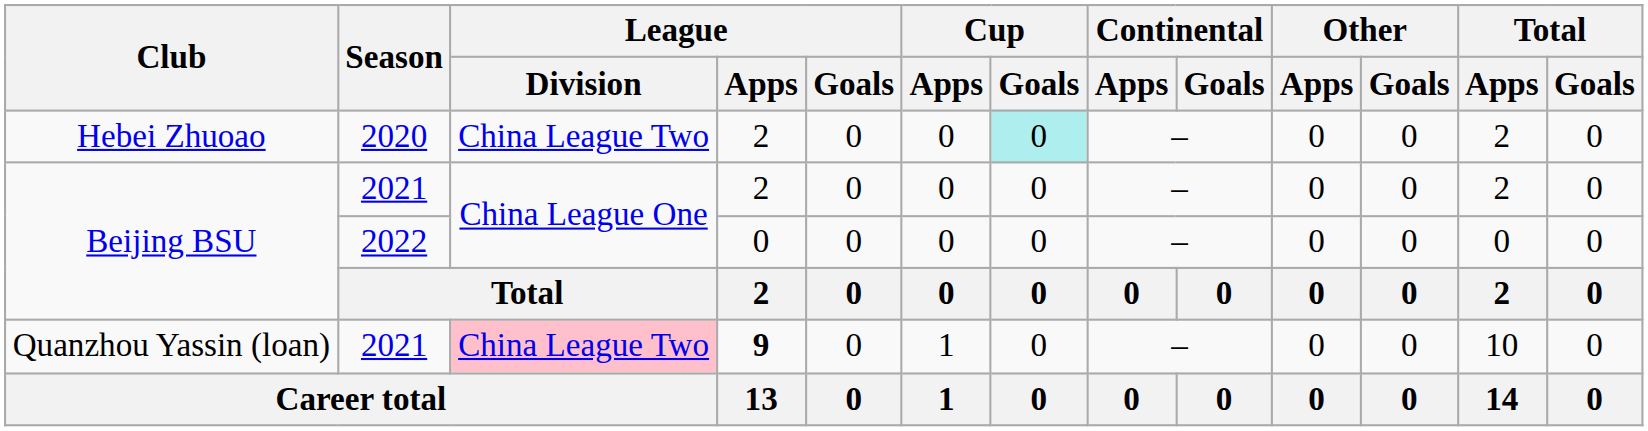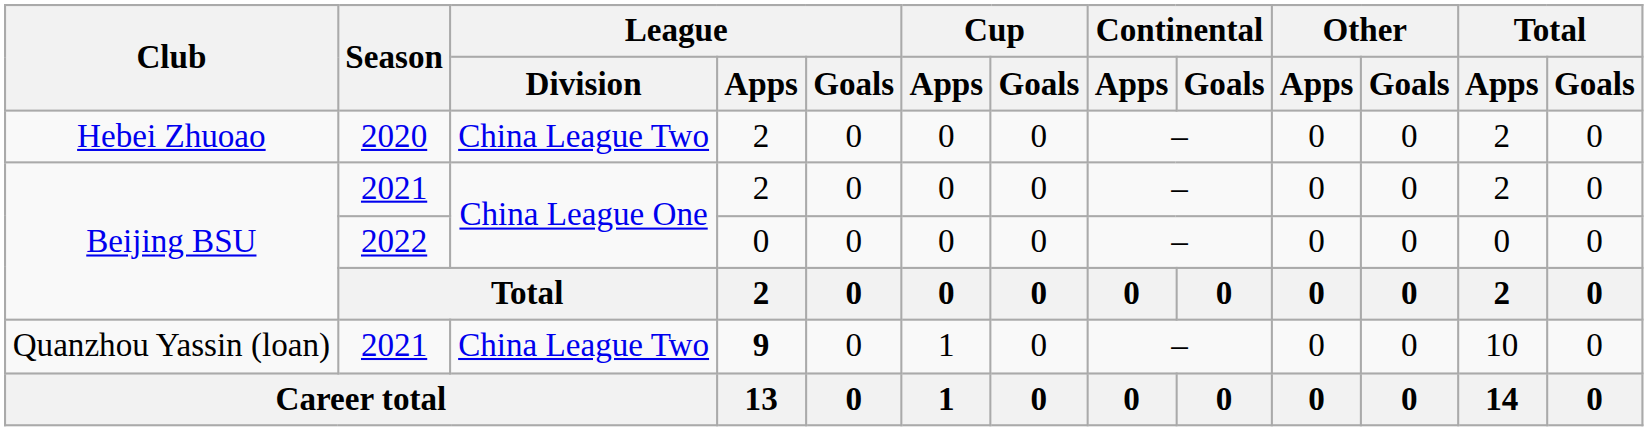(1039, 135) paleturquoise background -> (1039, 135) no background
(584, 345) pink background -> (584, 345) no background
